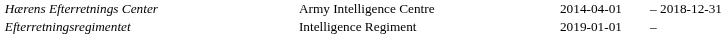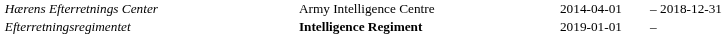(358, 27) normal -> (361, 27) bold
